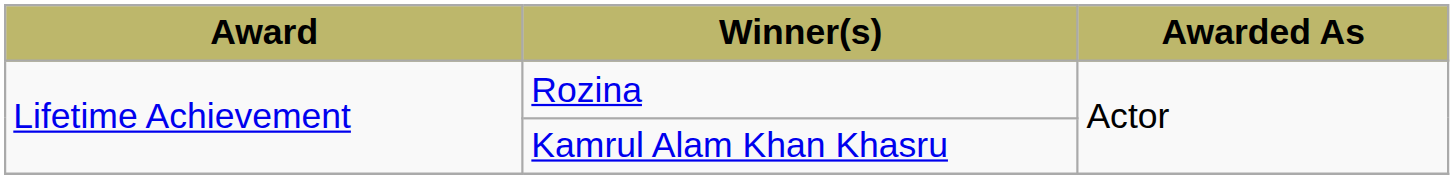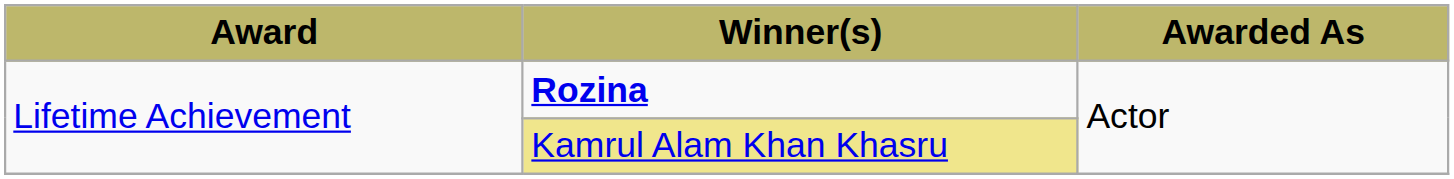(587, 88) normal -> (590, 88) bold
(740, 145) no background -> (740, 145) khaki background
